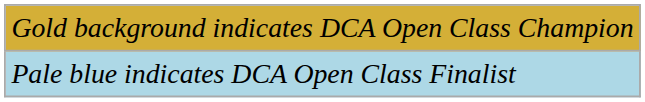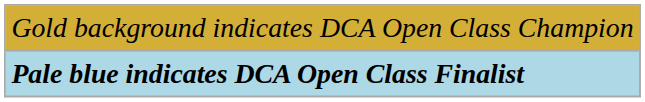(264, 73) normal -> (268, 73) bold
